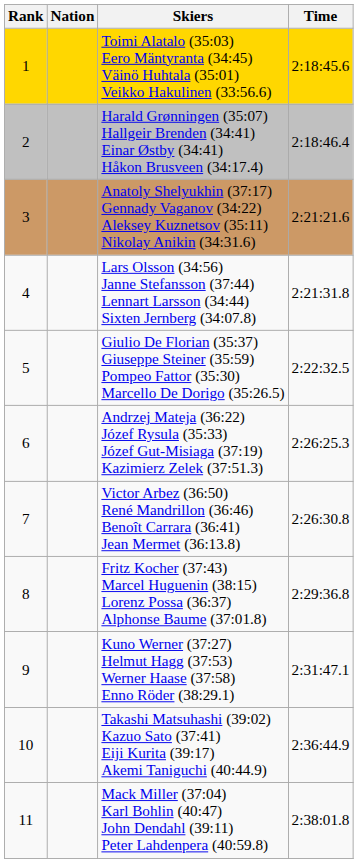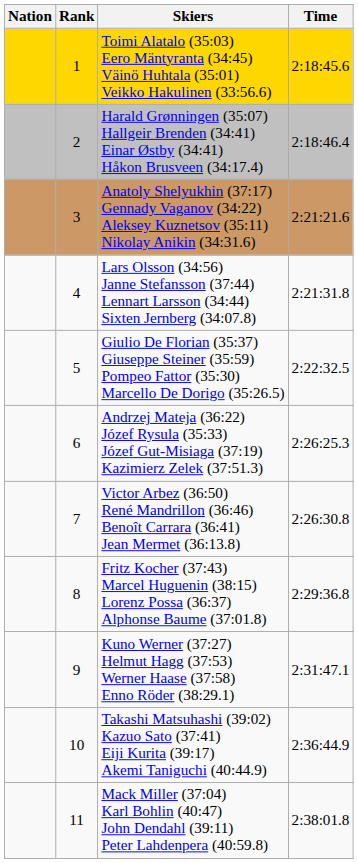columns swapped: (26, 16) <-> (72, 16)
